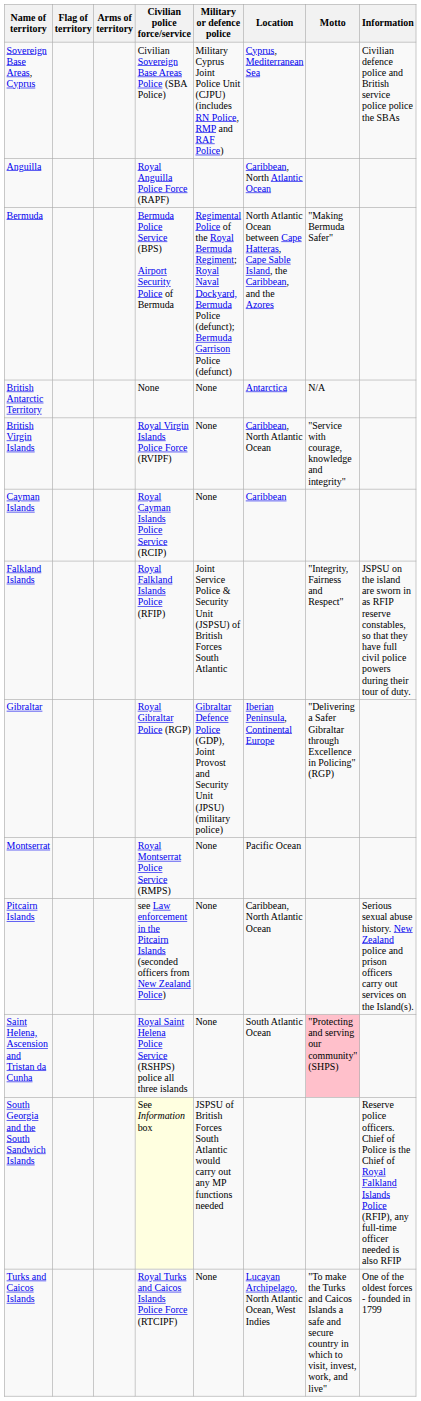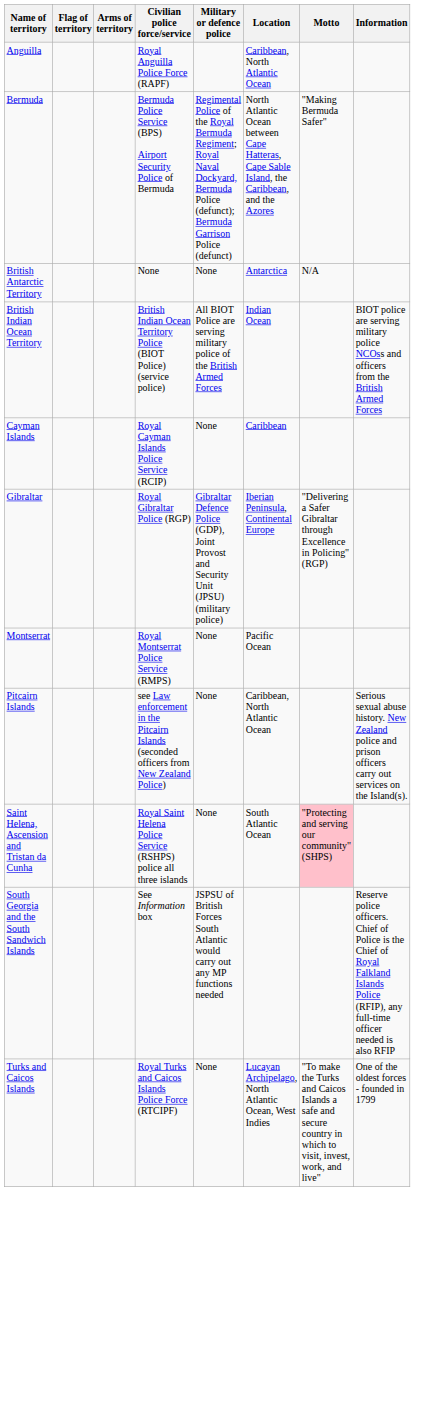- row: (27, 67)
+ row: (24, 326)
- row: (21, 436)
- row: (24, 574)
(161, 1116) lightyellow background -> (161, 906) no background
